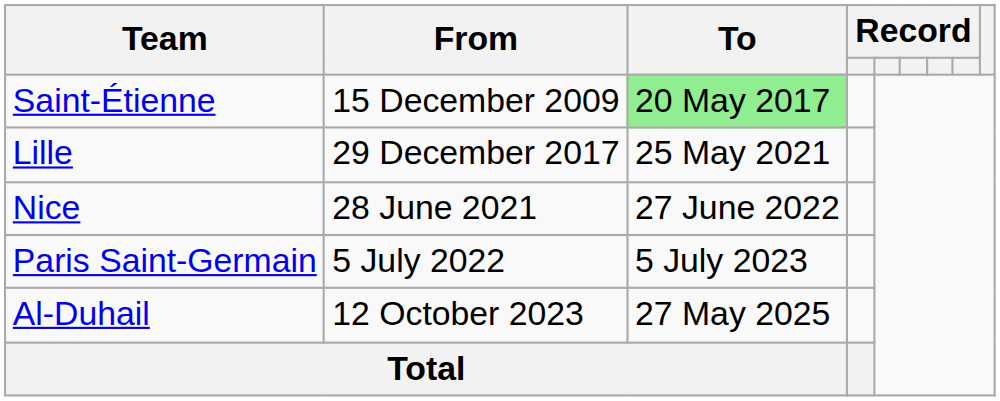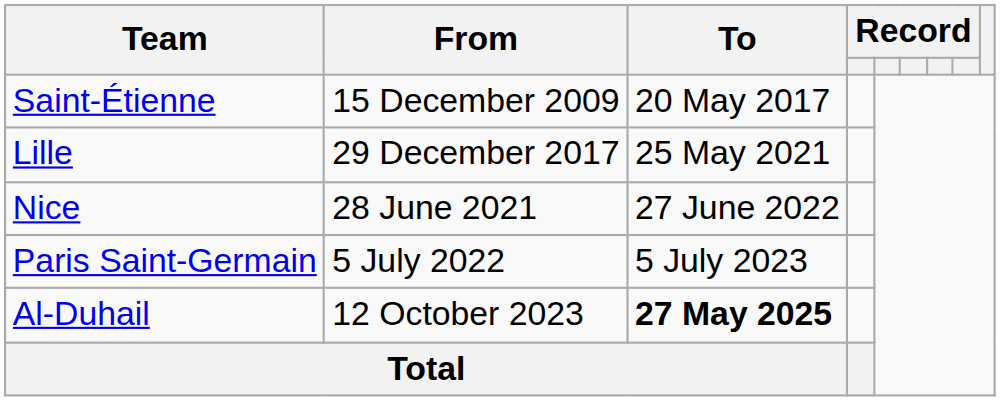(733, 100) lightgreen background -> (733, 100) no background
(733, 314) normal -> (734, 314) bold
